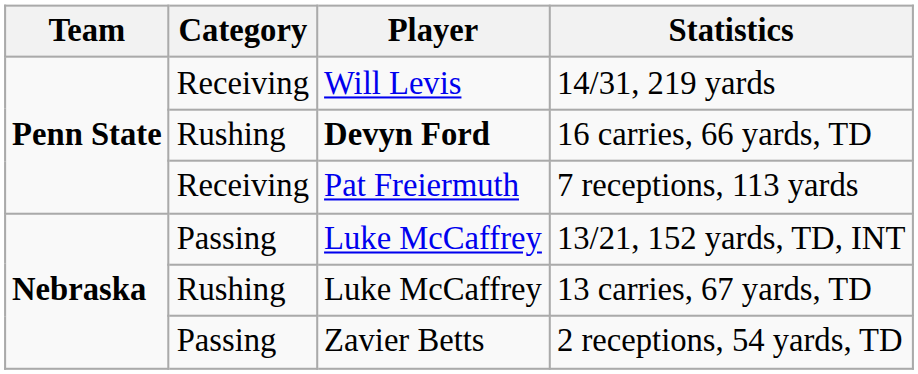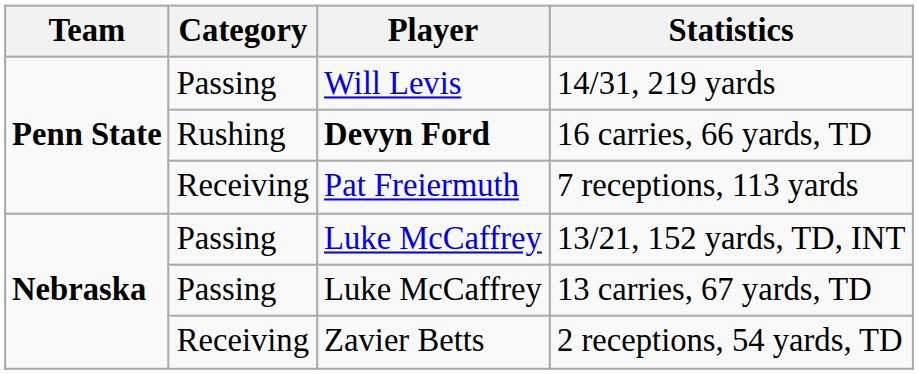(243, 82) Receiving -> (227, 82) Passing
(231, 289) Rushing -> (227, 289) Passing
(227, 341) Passing -> (243, 341) Receiving
